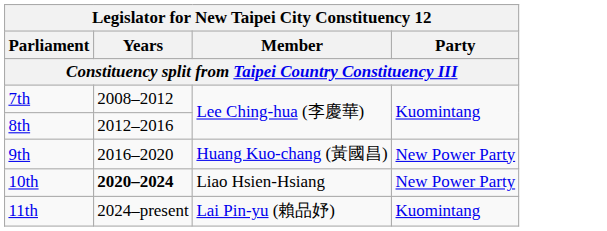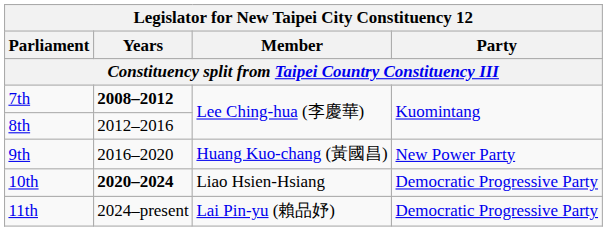(135, 98) normal -> (135, 98) bold
(455, 182) New Power Party -> (497, 182) Democratic Progressive Party
(438, 211) Kuomintang -> (497, 211) Democratic Progressive Party
